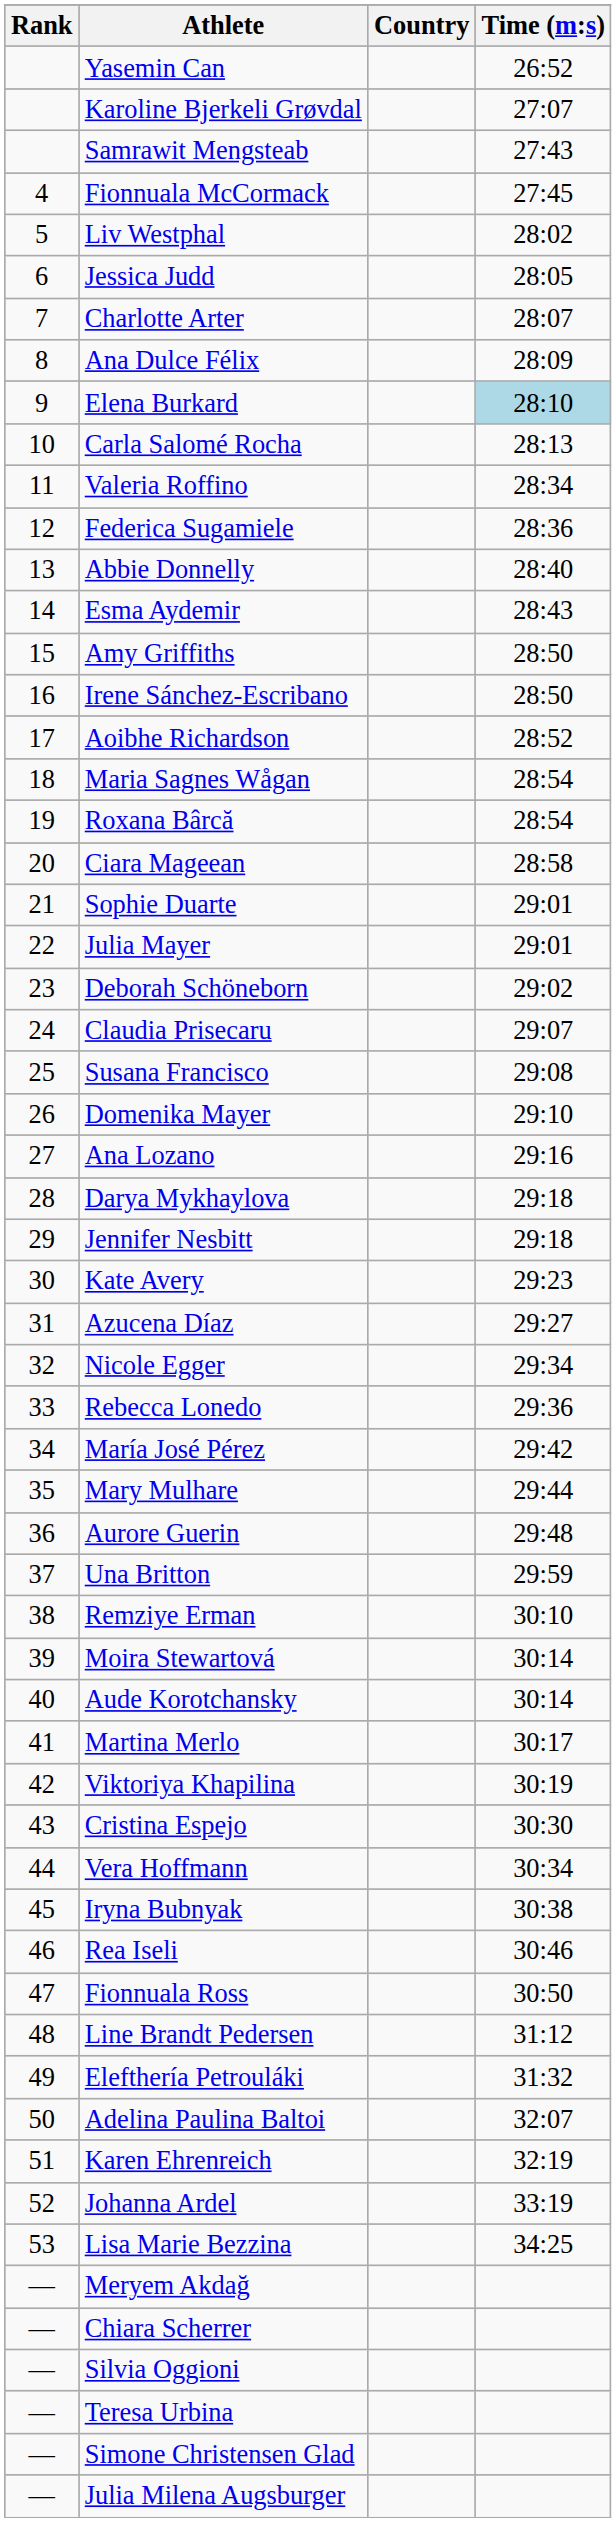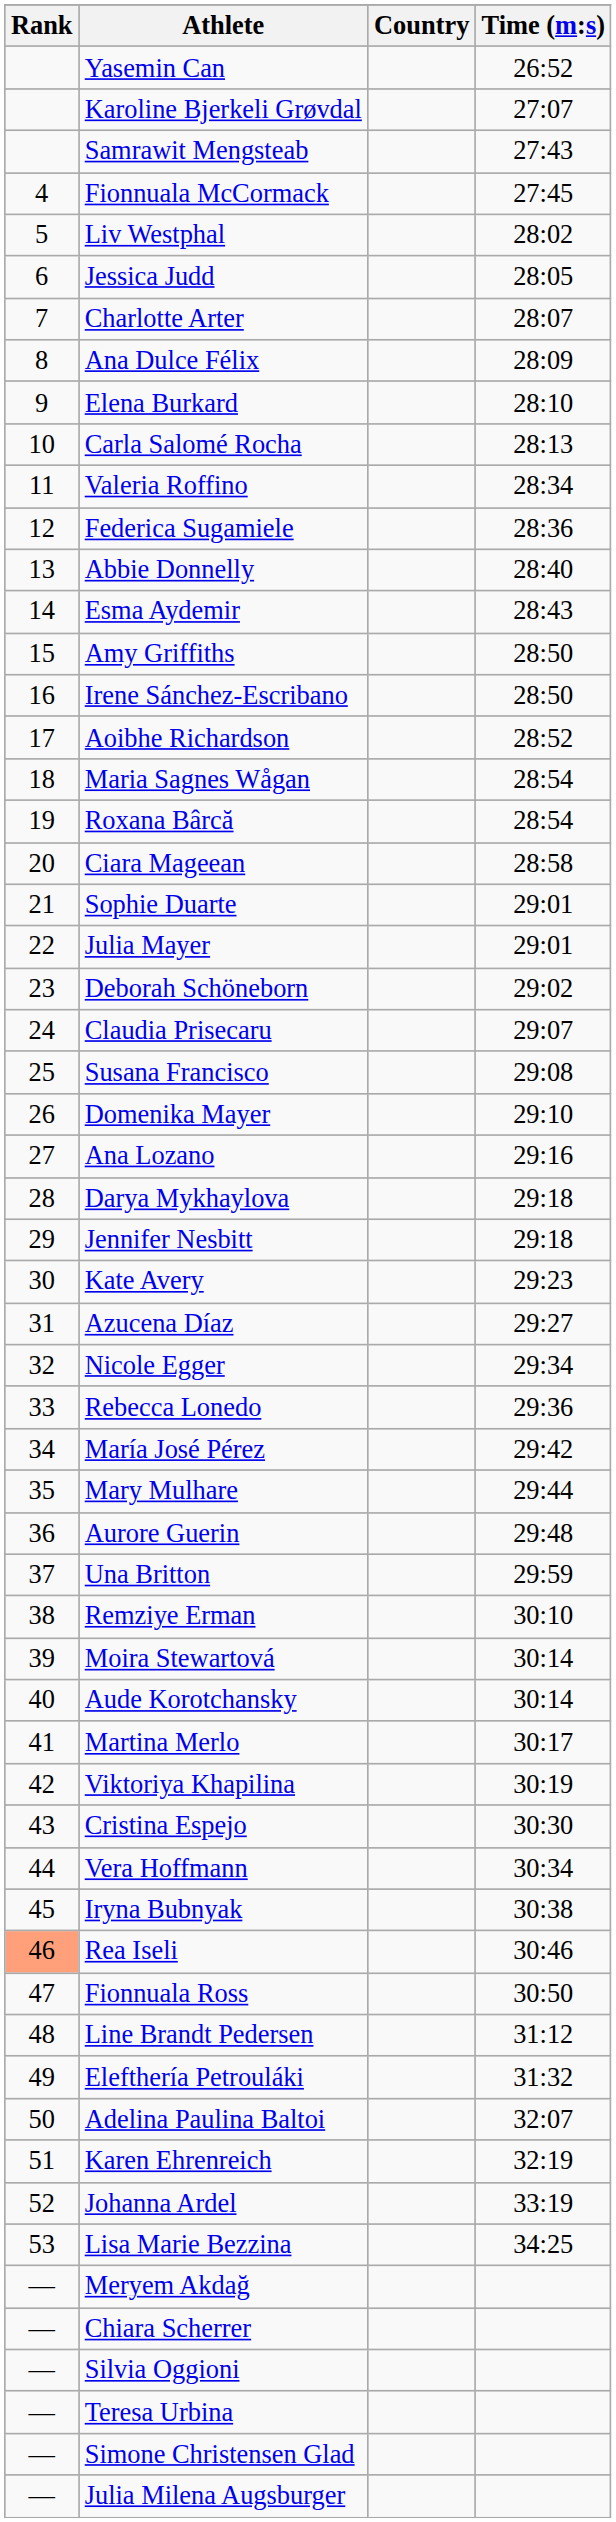(543, 402) lightblue background -> (543, 402) no background
(42, 1951) no background -> (42, 1951) lightsalmon background
